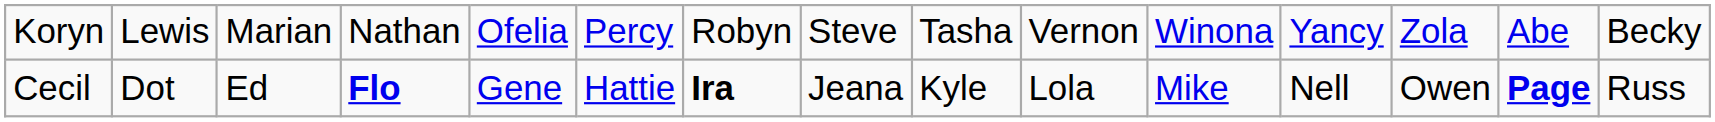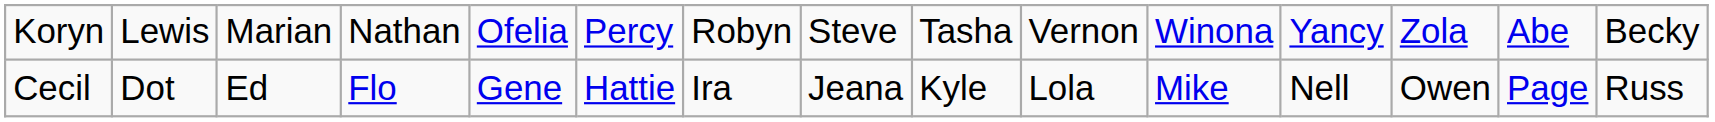(374, 87) bold -> (373, 87) normal
(713, 87) bold -> (712, 87) normal
(1549, 87) bold -> (1548, 87) normal
